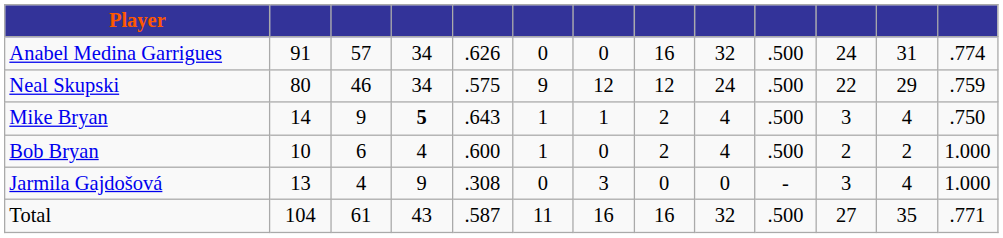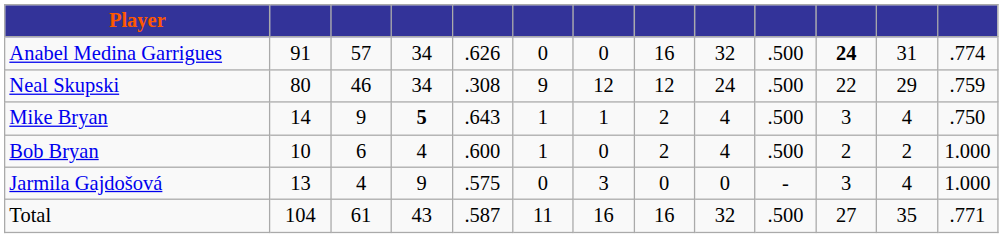(846, 53) normal -> (846, 53) bold
(482, 85) .575 -> (482, 85) .308
(482, 183) .308 -> (482, 183) .575
